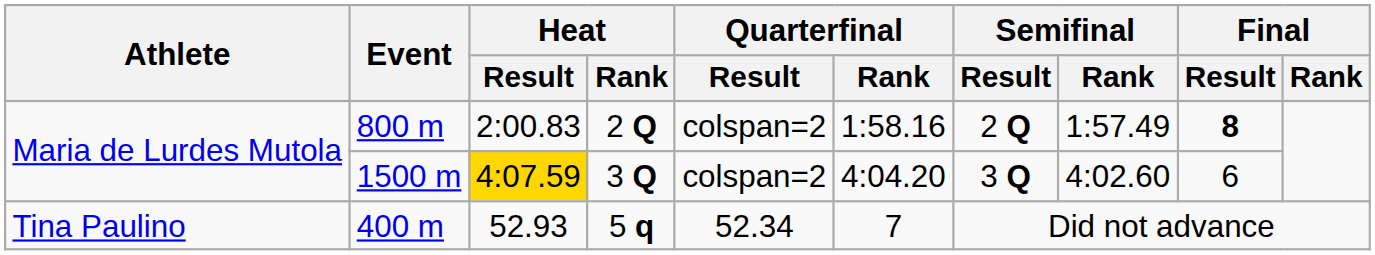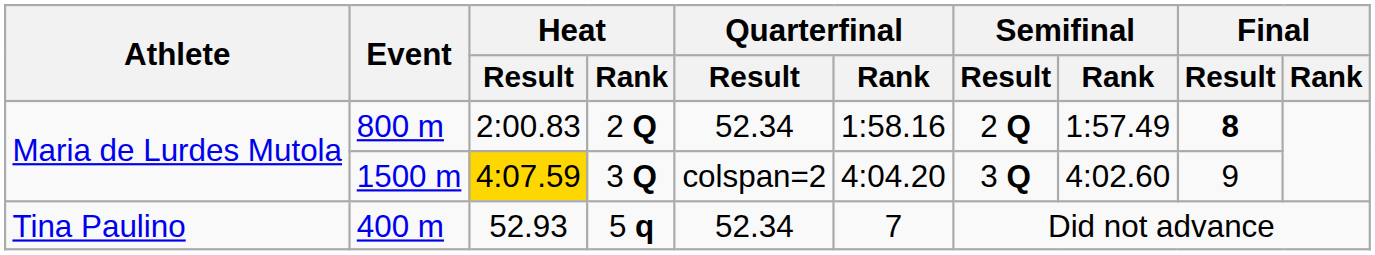(754, 127) colspan=2 -> (754, 127) 52.34
(1230, 176) 6 -> (1230, 176) 9
